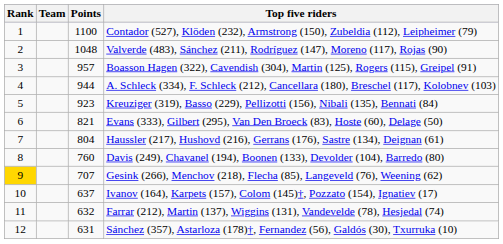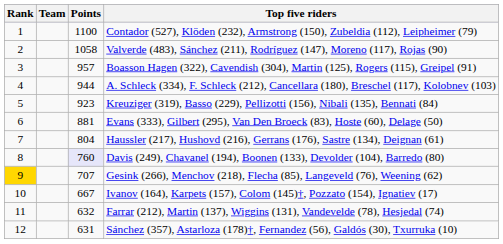(86, 49) 1048 -> (86, 49) 1058
(86, 121) 821 -> (86, 121) 881
(86, 157) no background -> (86, 157) lavender background
(86, 193) 637 -> (86, 193) 667
